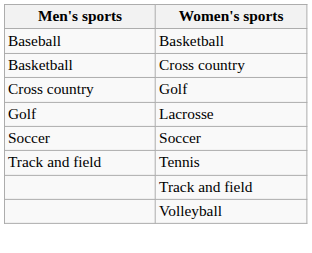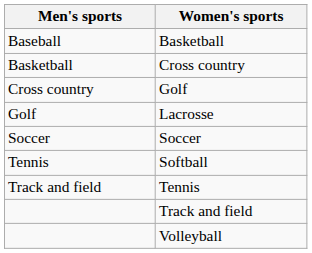+ row: (183, 162)
